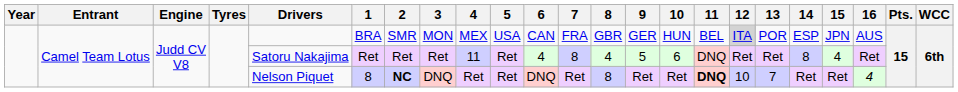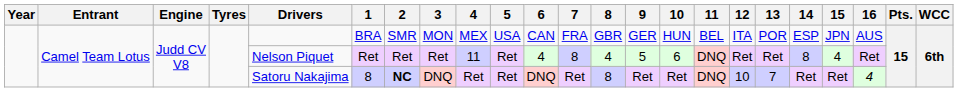(742, 36) lightgrey background -> (742, 36) no background
(300, 56) Satoru Nakajima -> (293, 56) Nelson Piquet
(293, 77) Nelson Piquet -> (300, 77) Satoru Nakajima
(712, 77) bold -> (712, 77) normal
